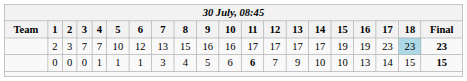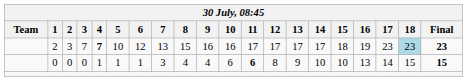(99, 46) normal -> (99, 46) bold
(342, 46) 19 -> (342, 46) 18
(208, 63) 5 -> (208, 63) 4
(275, 63) 7 -> (275, 63) 8
